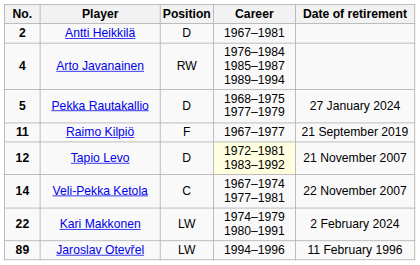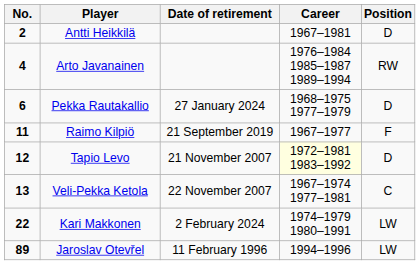columns swapped: (187, 14) <-> (355, 14)
(22, 106) 5 -> (22, 106) 6
(22, 191) 14 -> (22, 191) 13
